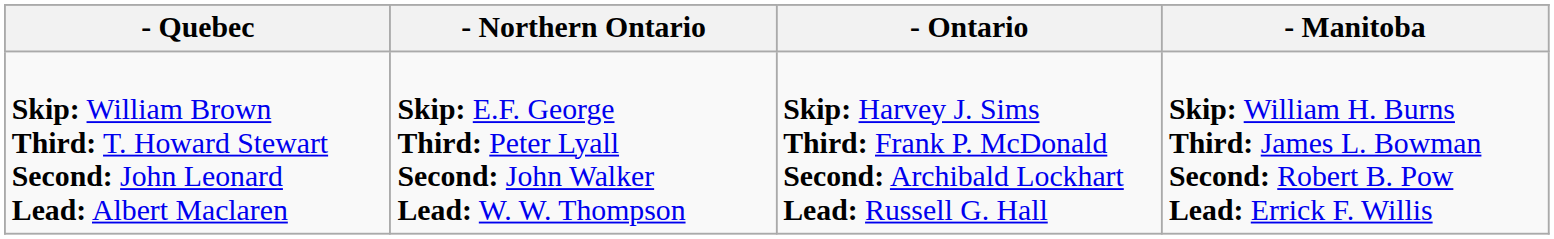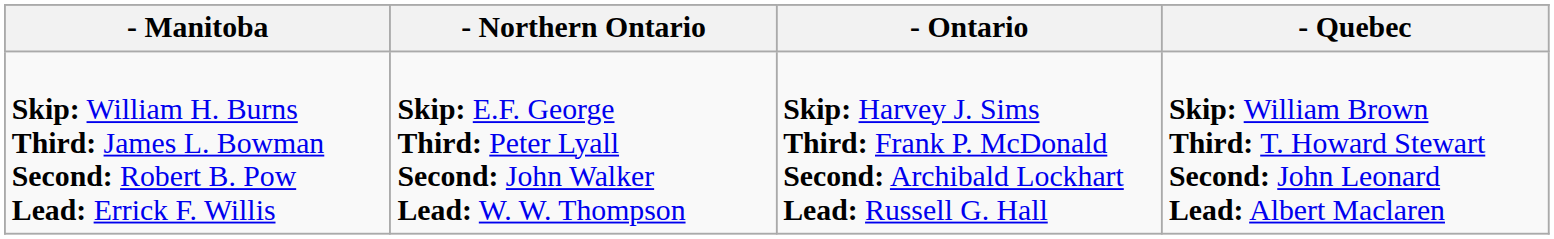columns swapped: (1355, 28) <-> (198, 28)
